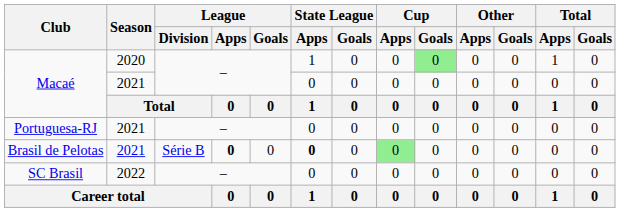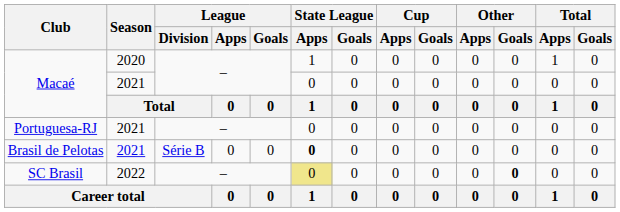(435, 60) lightgreen background -> (435, 60) no background
(231, 151) bold -> (231, 151) normal
(396, 151) lightgreen background -> (396, 151) no background
(312, 173) no background -> (312, 173) khaki background
(515, 173) normal -> (515, 173) bold
